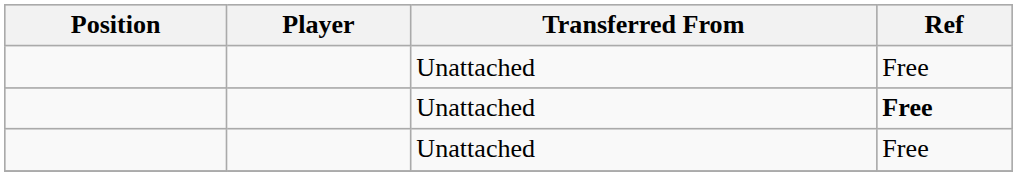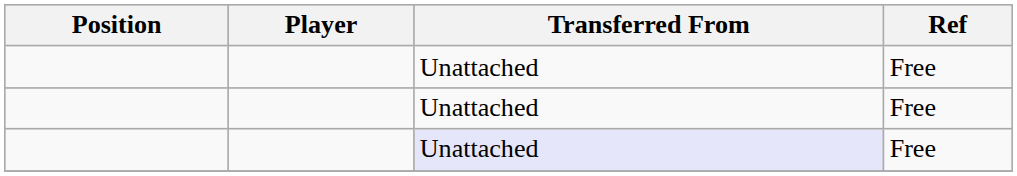(907, 107) bold -> (913, 107) normal
(476, 149) no background -> (479, 149) lavender background
